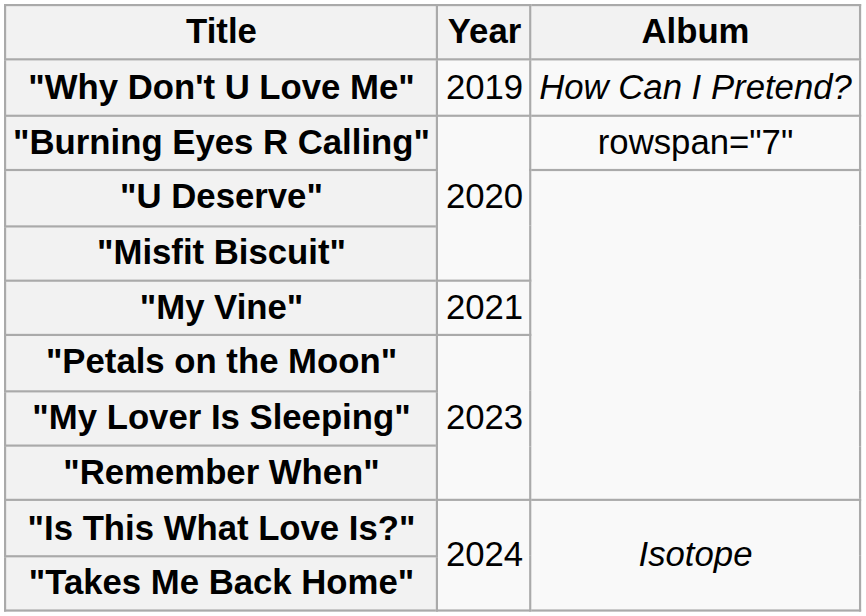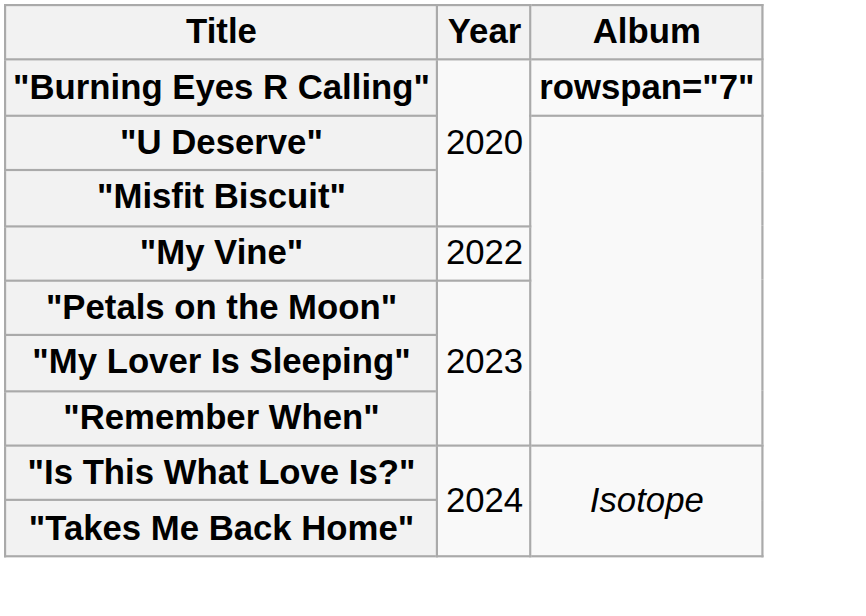- row: (222, 87)
(696, 142) normal -> (647, 87) bold
(485, 307) 2021 -> (485, 252) 2022
